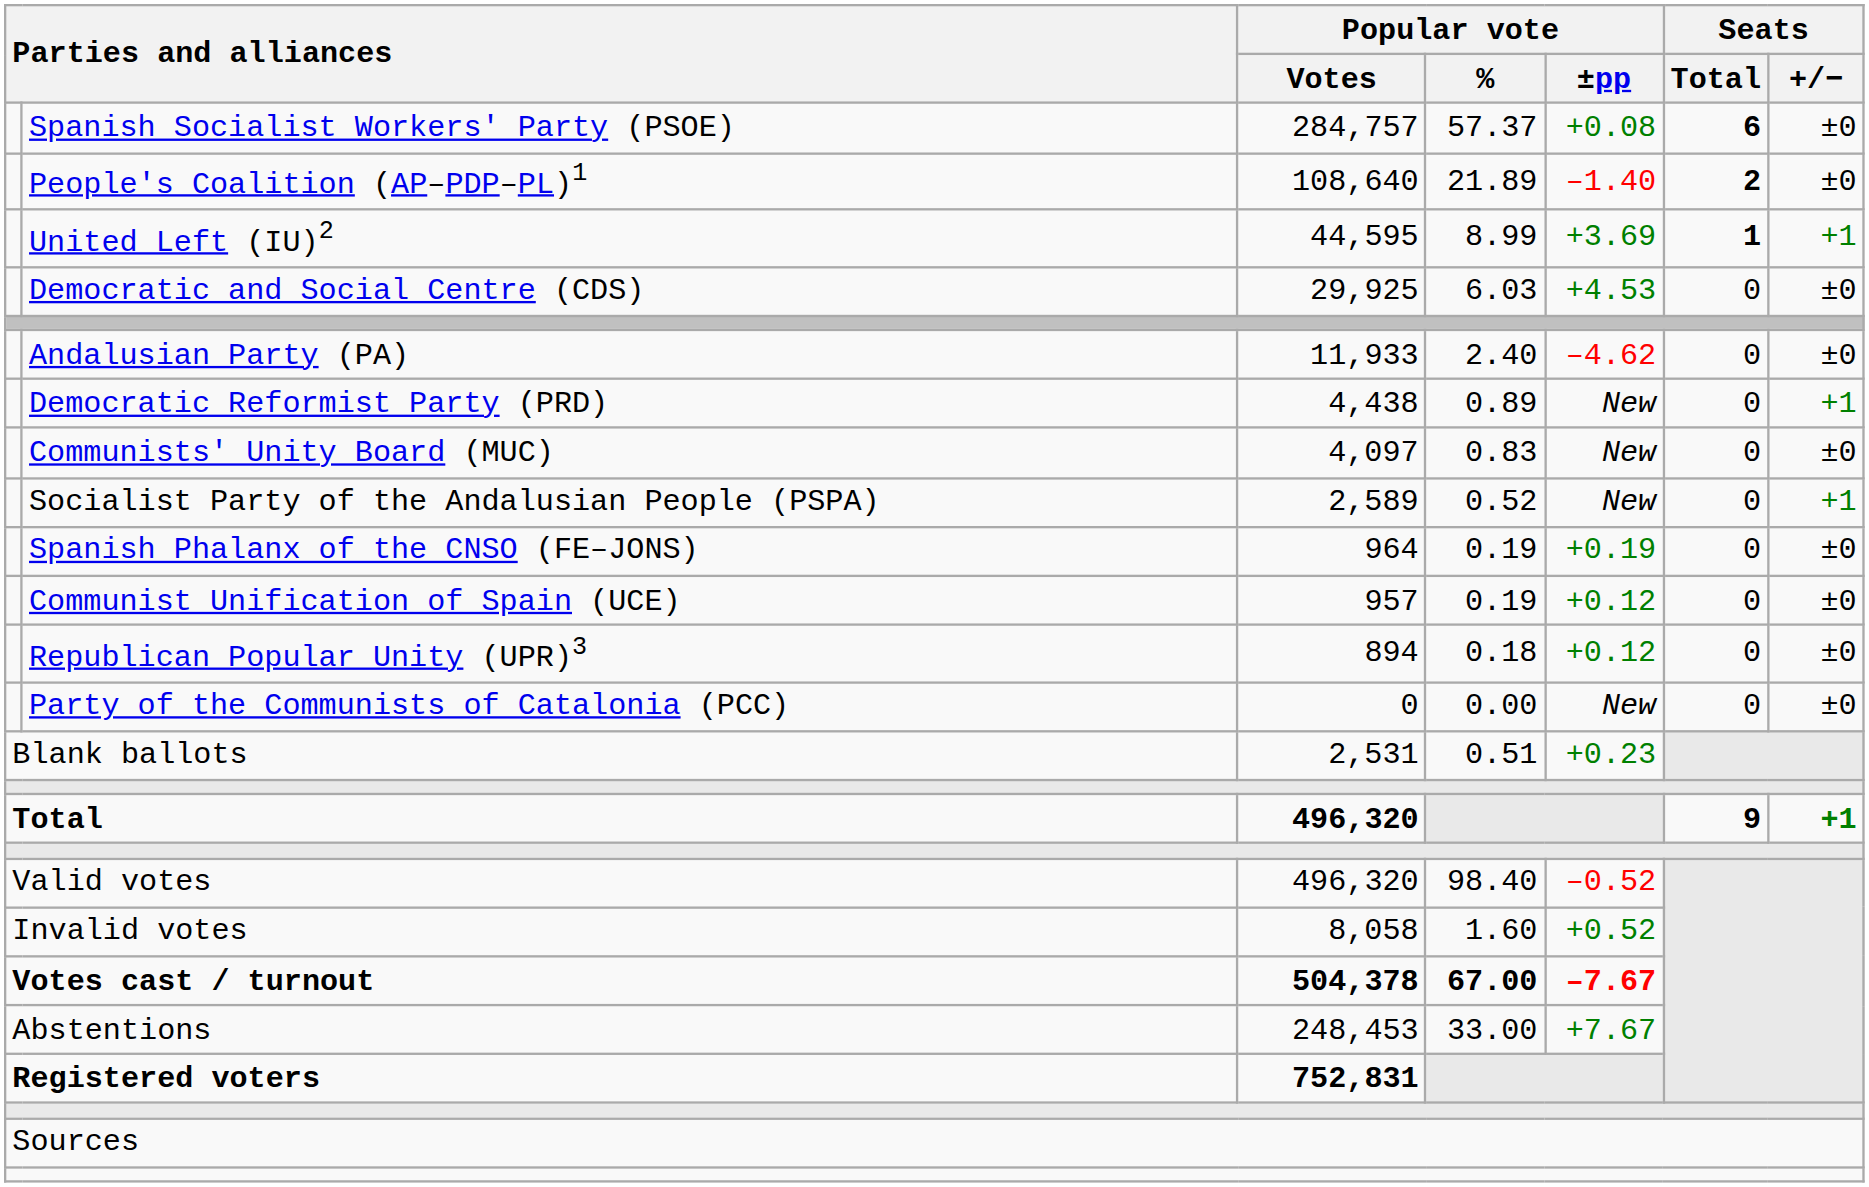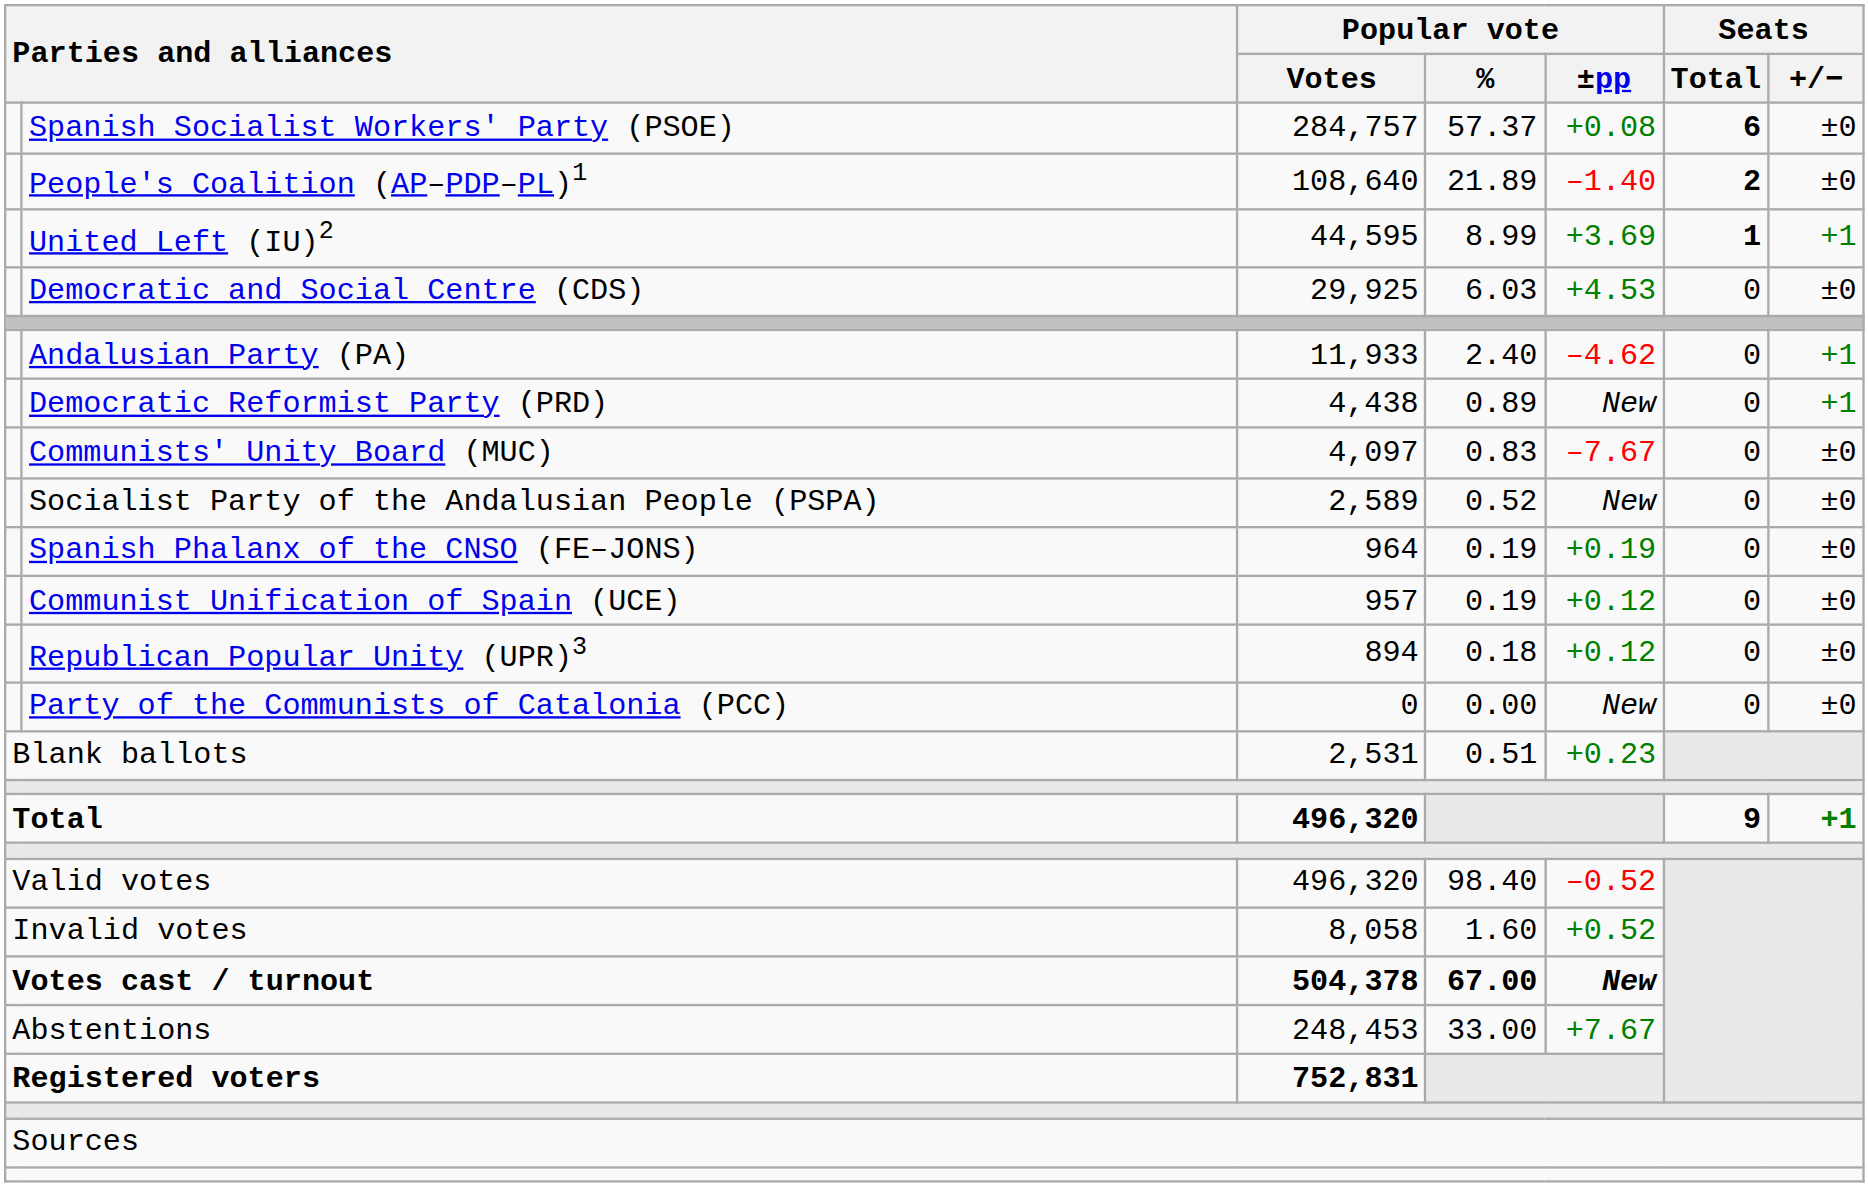(1839, 354) ±0 -> (1839, 354) +1
(1629, 453) New -> (1611, 453) –7.67
(1839, 502) +1 -> (1839, 502) ±0
(1611, 981) –7.67 -> (1629, 981) New
